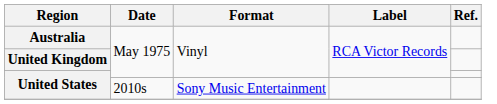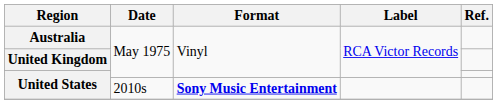(251, 88) normal -> (257, 88) bold
